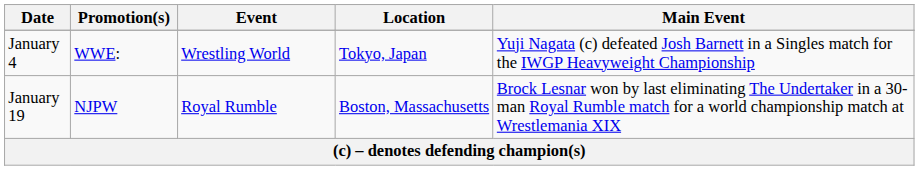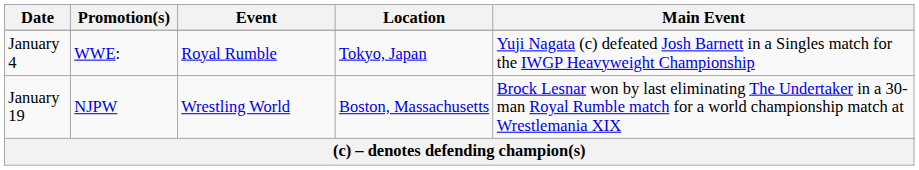(236, 52) Wrestling World -> (229, 52) Royal Rumble
(229, 106) Royal Rumble -> (236, 106) Wrestling World
